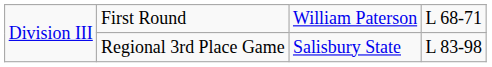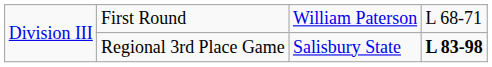(454, 47) normal -> (454, 47) bold
